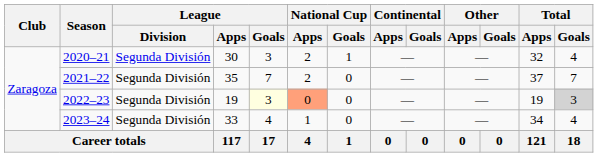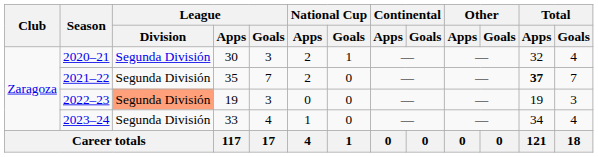(537, 78) normal -> (537, 78) bold
(163, 99) no background -> (163, 99) lightsalmon background
(268, 99) lightyellow background -> (268, 99) no background
(308, 99) lightsalmon background -> (308, 99) no background
(574, 99) lightgrey background -> (574, 99) no background
